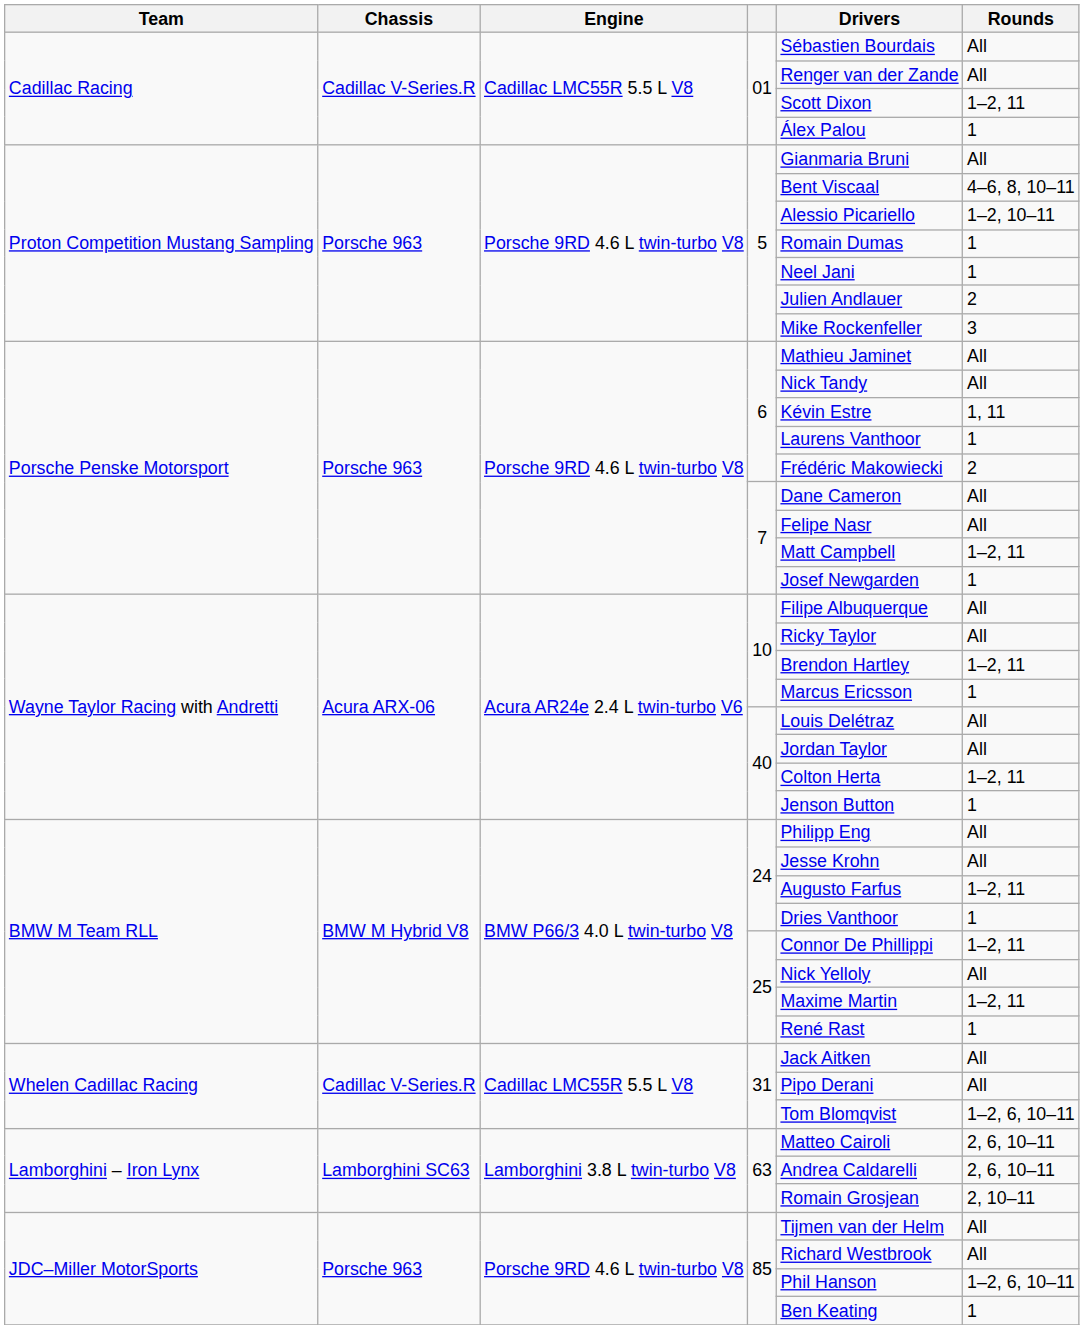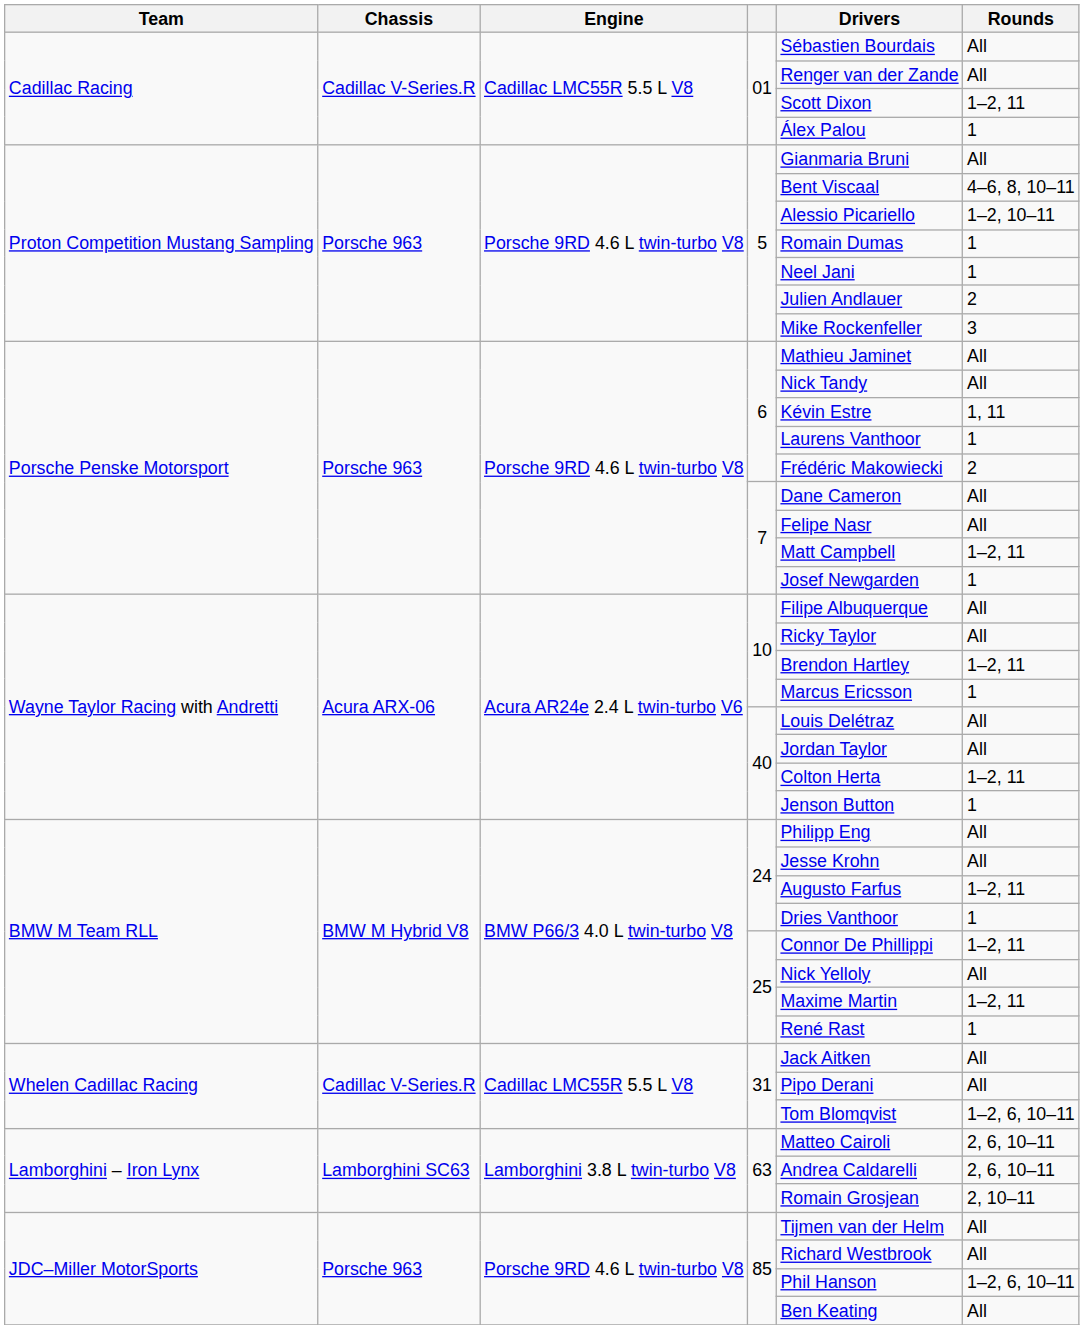(972, 1310) 1 -> (977, 1310) All
